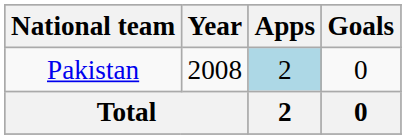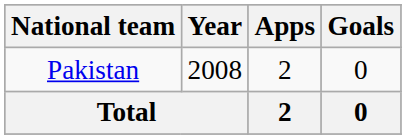(285, 69) lightblue background -> (285, 69) no background
